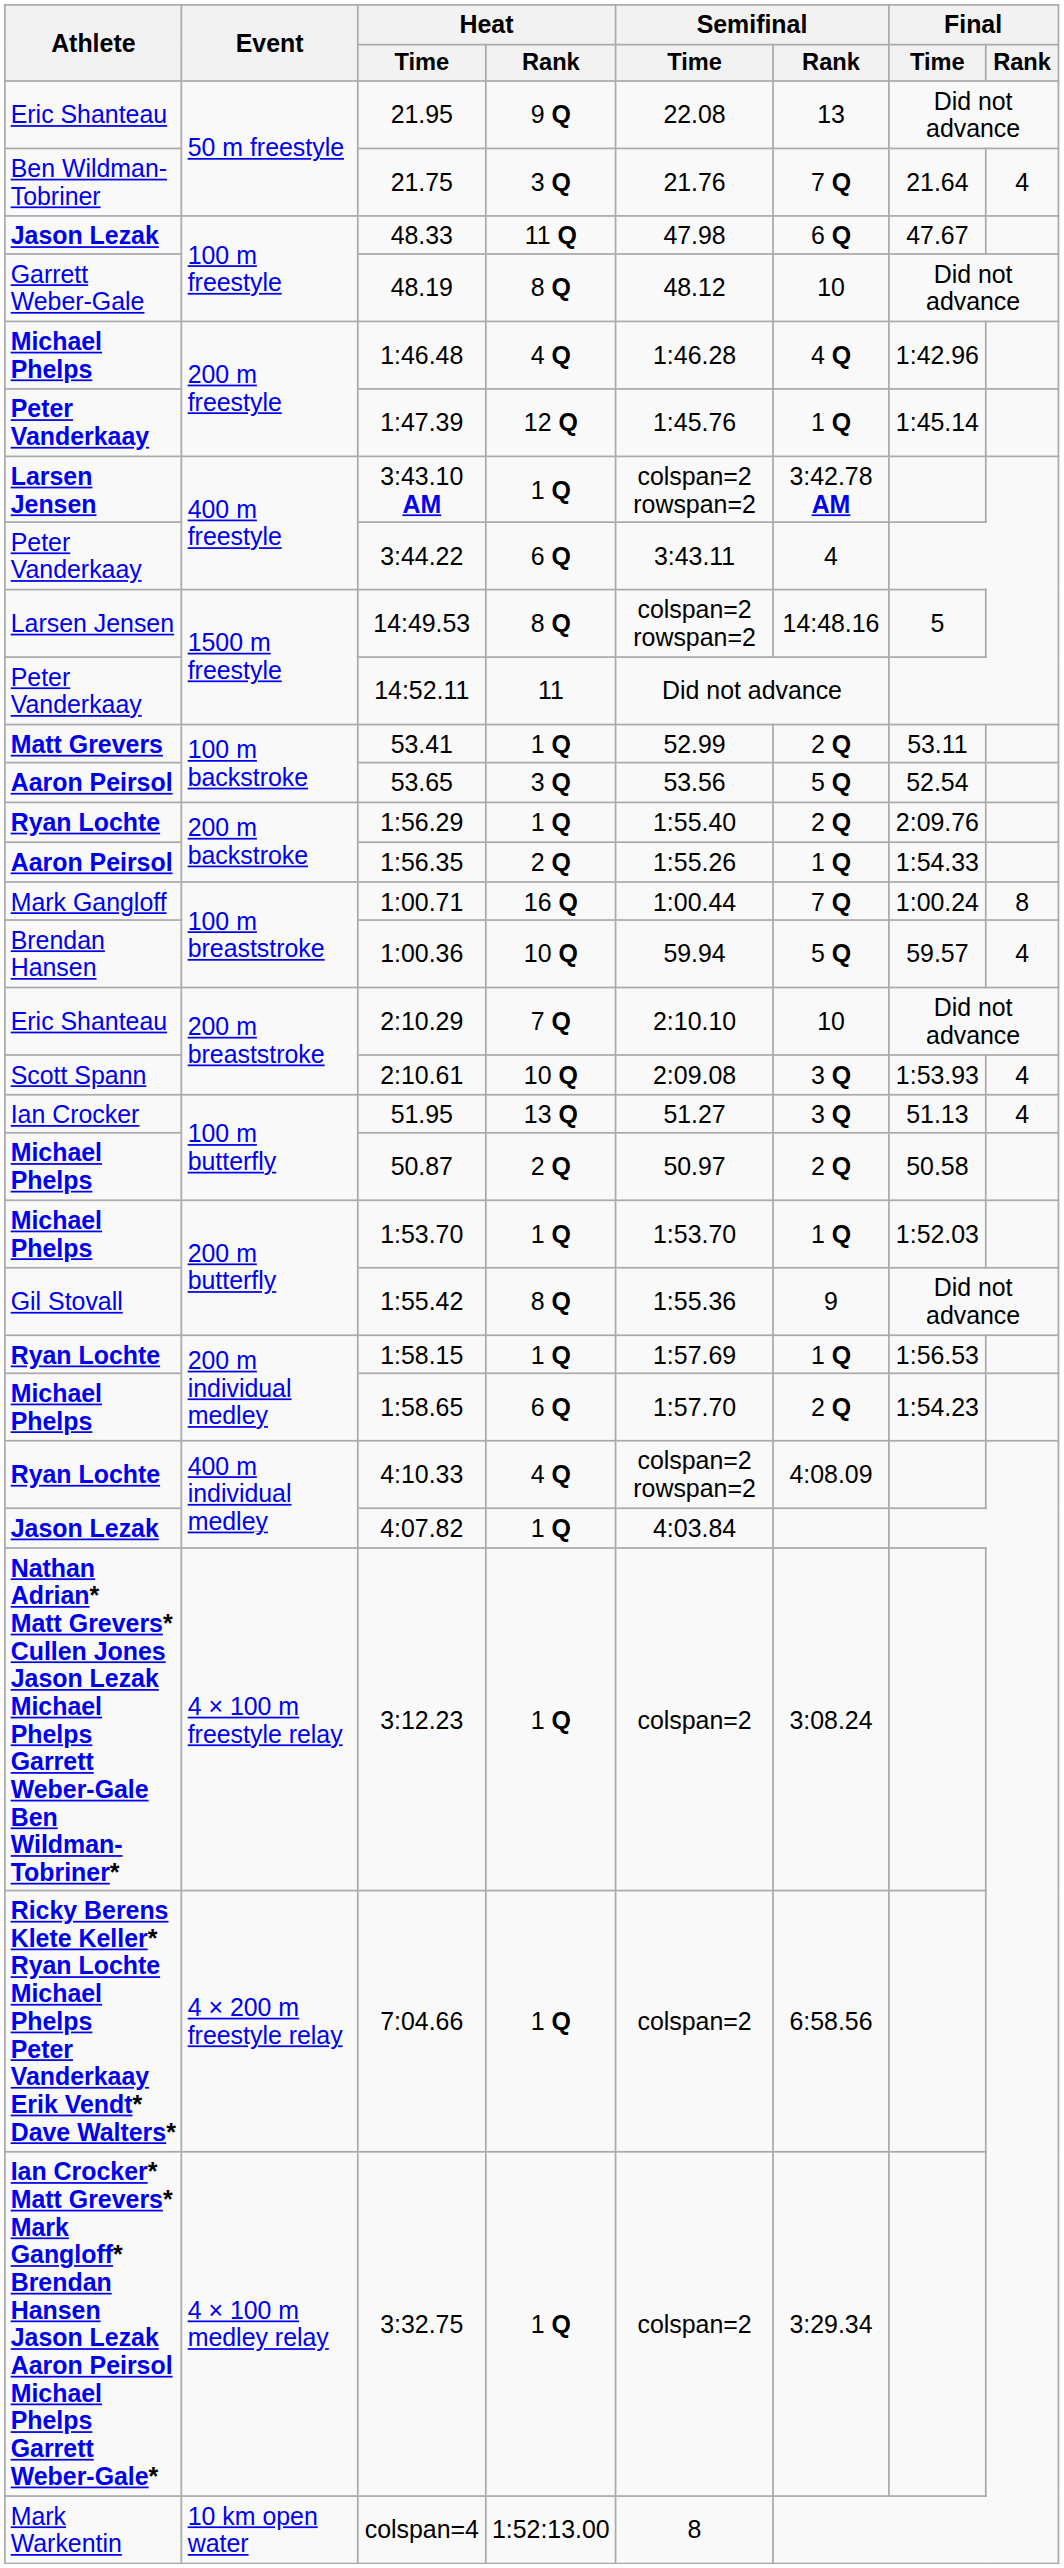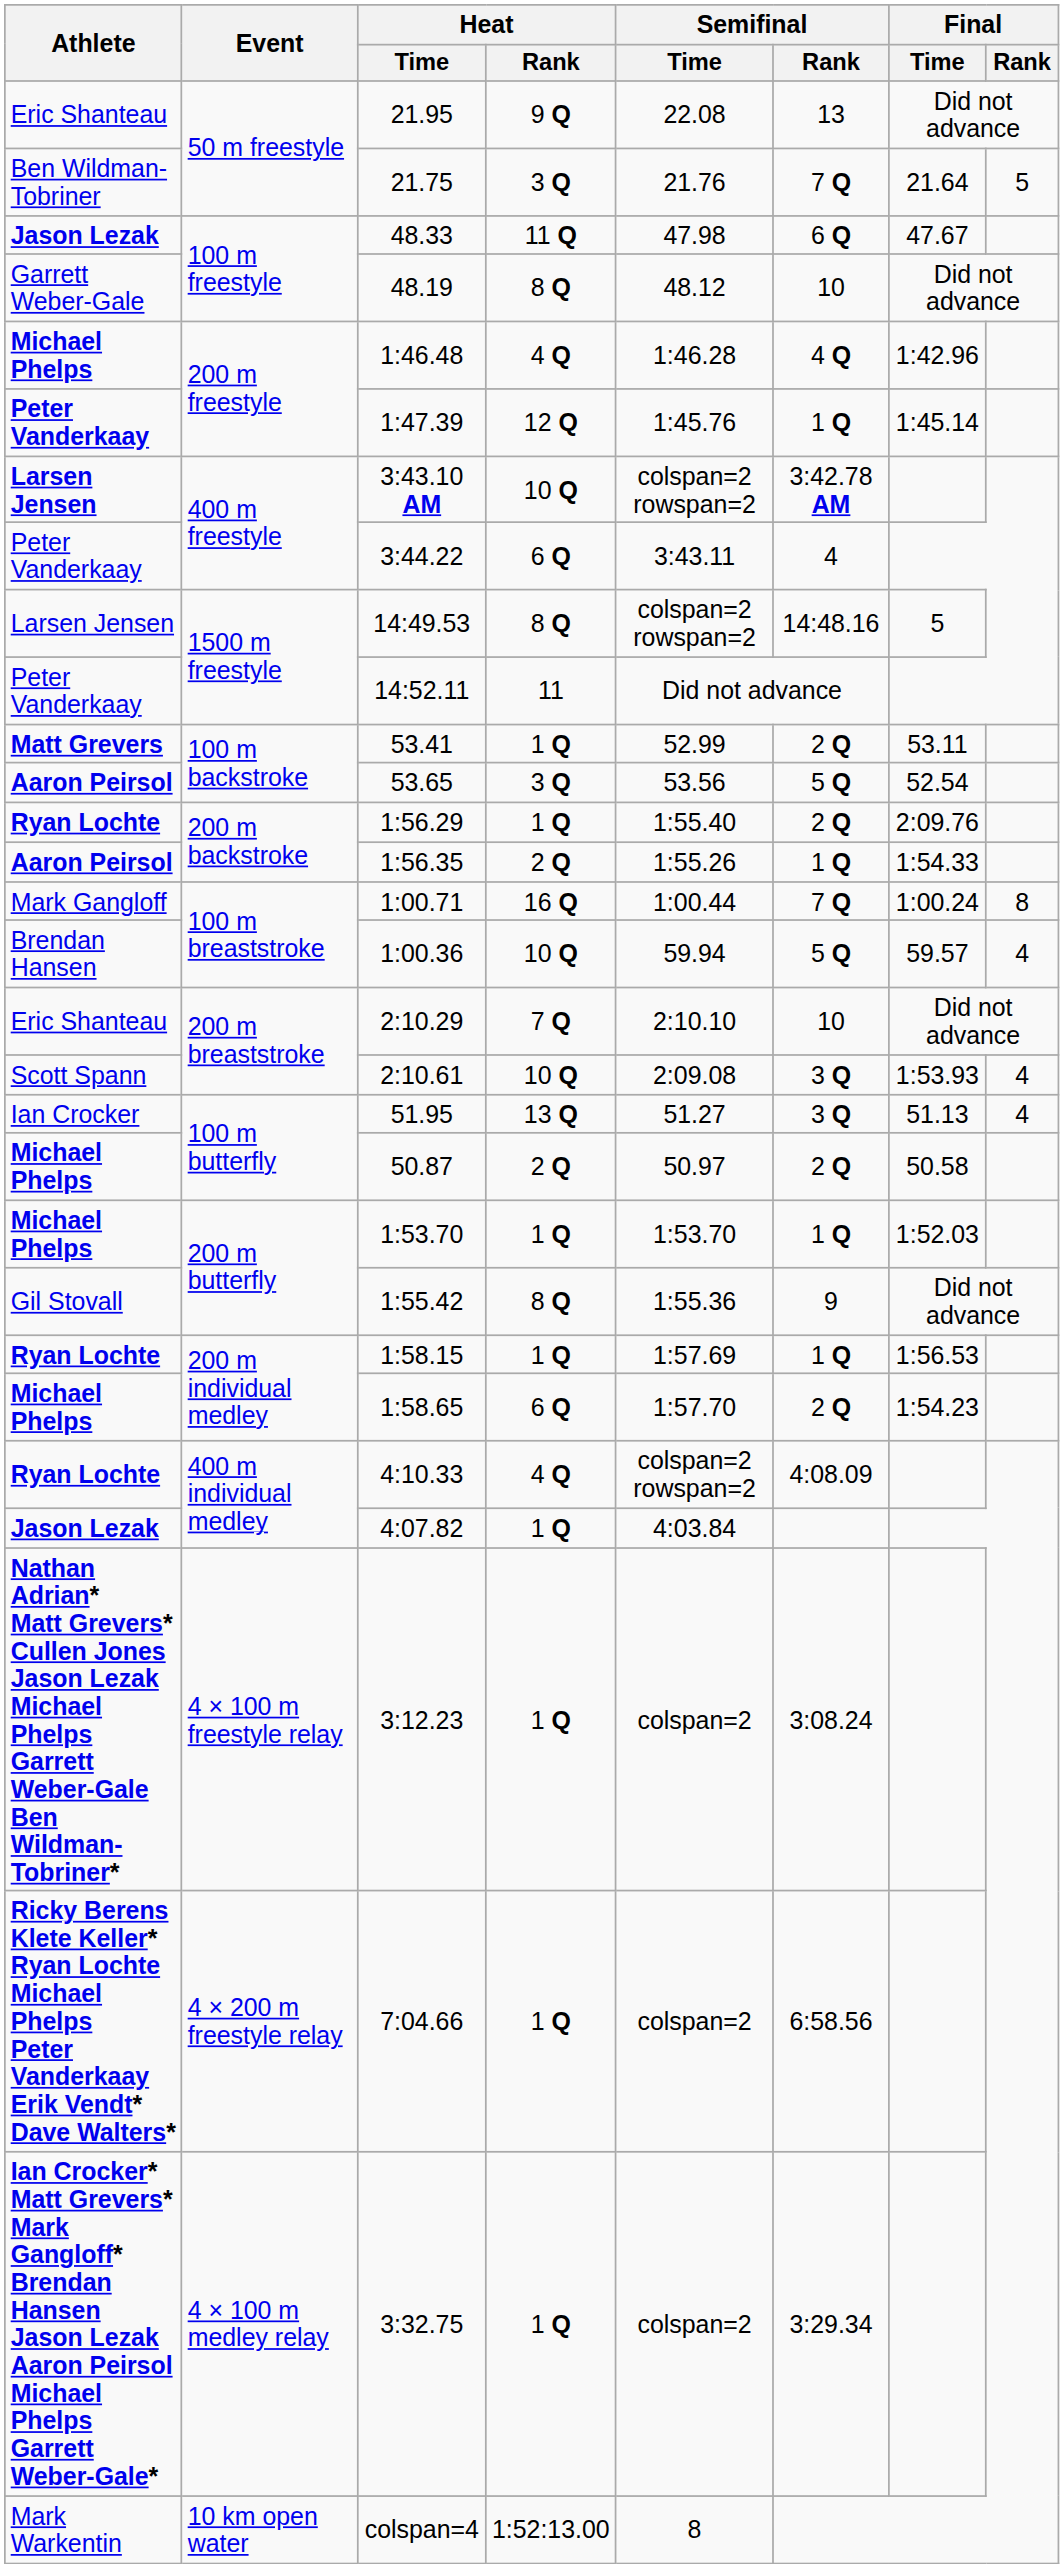(1022, 182) 4 -> (1022, 182) 5
(551, 490) 1 Q -> (551, 490) 10 Q
